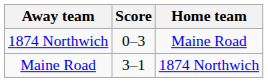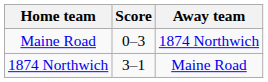columns swapped: (209, 16) <-> (58, 16)
